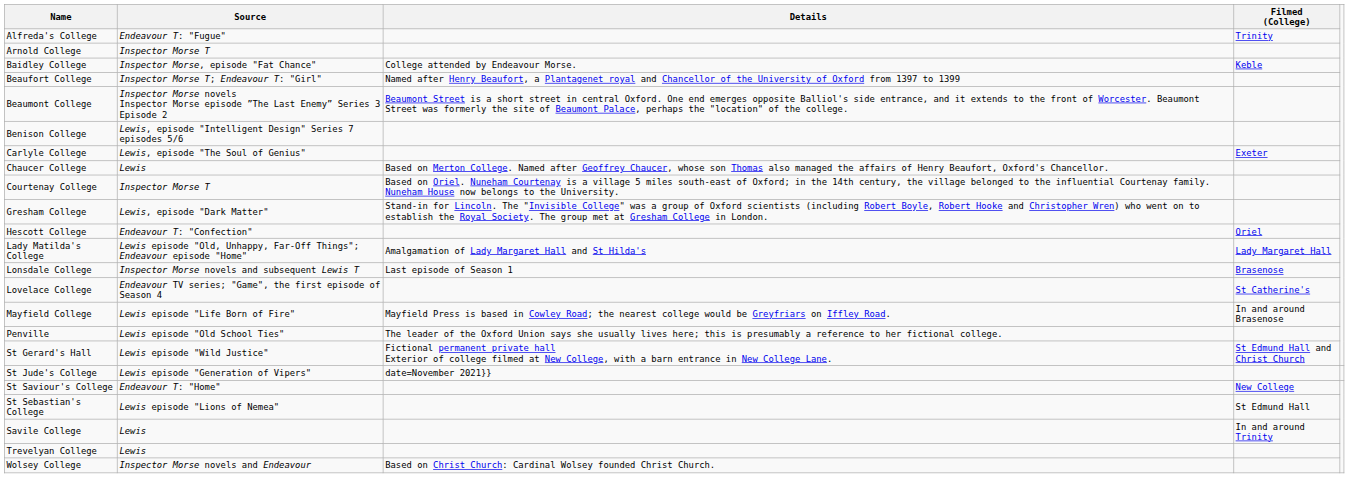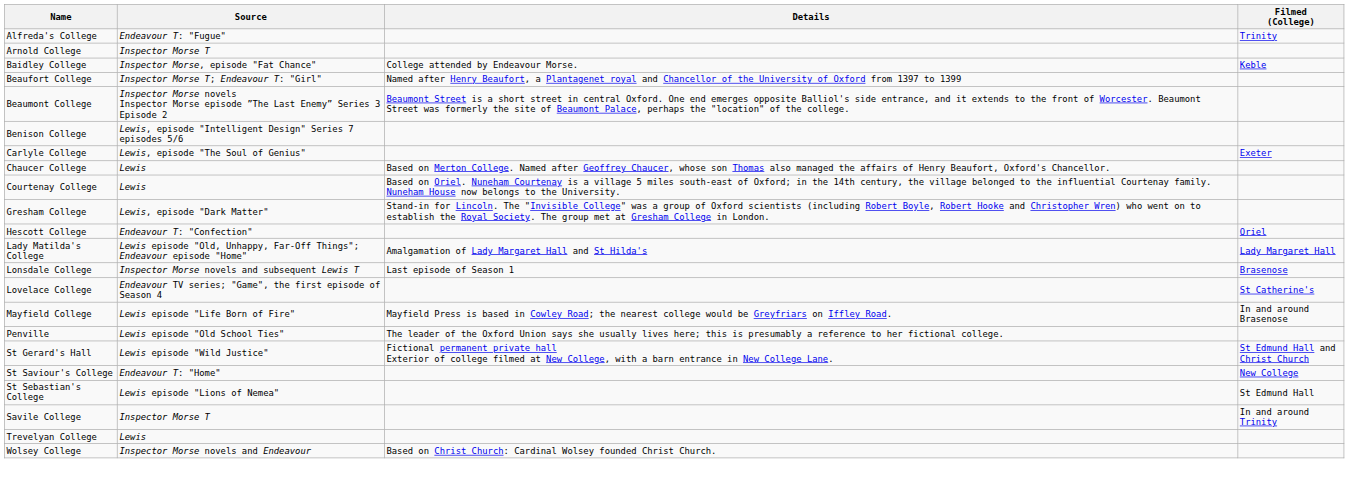(165, 187) Inspector Morse T -> (133, 187) Lewis
- row: (52, 373)
(133, 431) Lewis -> (165, 417) Inspector Morse T
